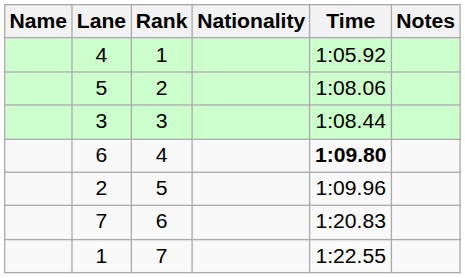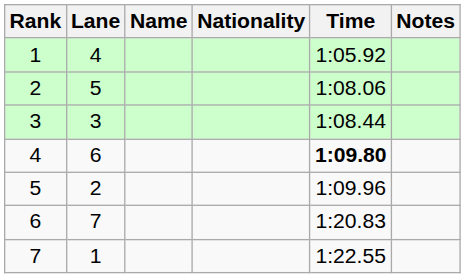columns swapped: (162, 21) <-> (38, 21)
